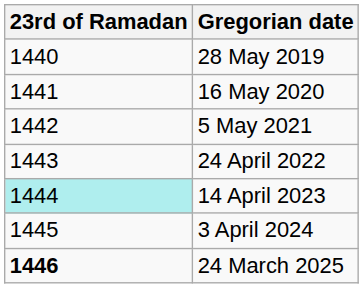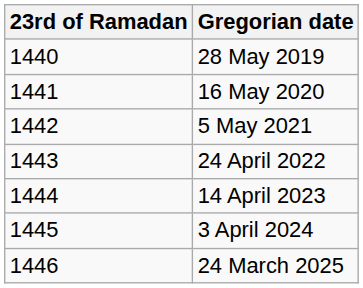(34, 195) paleturquoise background -> (34, 195) no background
(34, 265) bold -> (34, 265) normal
